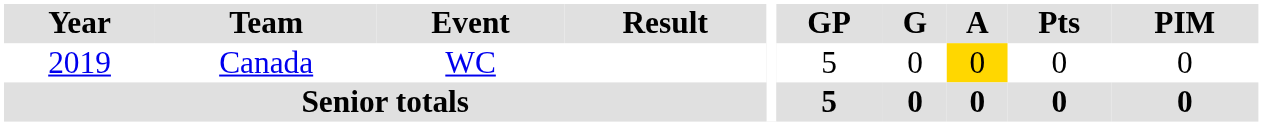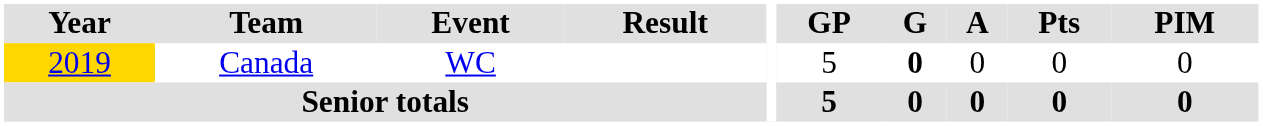(80, 62) no background -> (80, 62) gold background
(915, 62) normal -> (915, 62) bold
(977, 62) gold background -> (977, 62) no background
